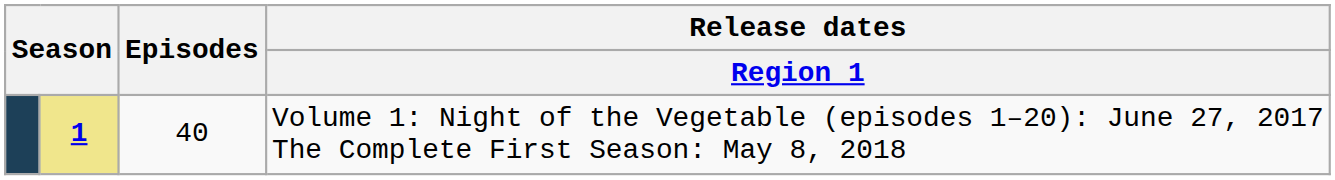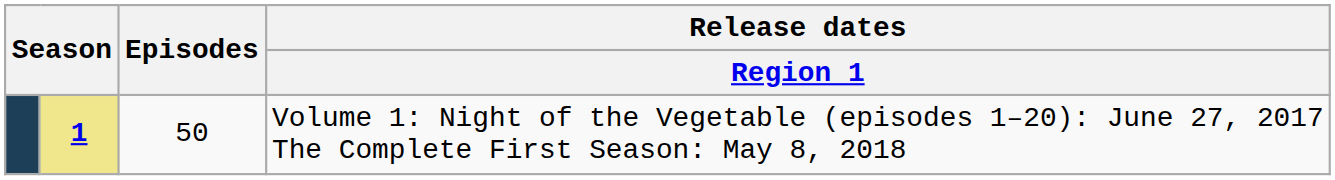(192, 134) 40 -> (192, 134) 50
